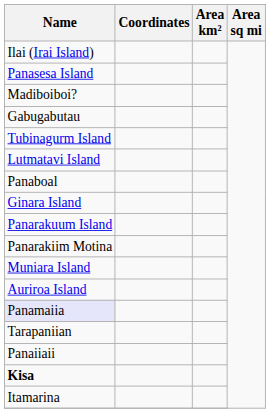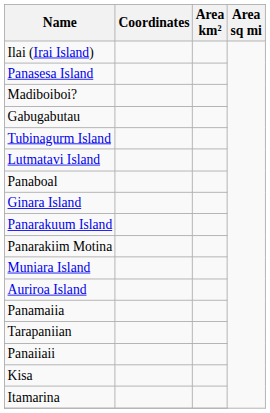(36, 310) lavender background -> (36, 310) no background
(21, 375) bold -> (20, 375) normal
